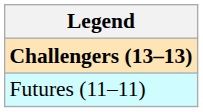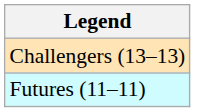(101, 55) bold -> (97, 55) normal
